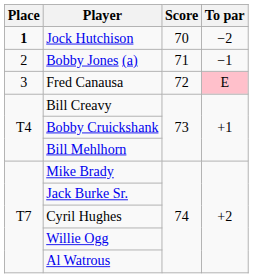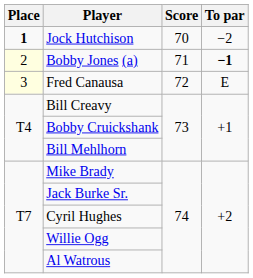(24, 60) no background -> (24, 60) lightyellow background
(225, 60) normal -> (225, 60) bold
(24, 82) no background -> (24, 82) lightyellow background
(225, 82) pink background -> (225, 82) no background
